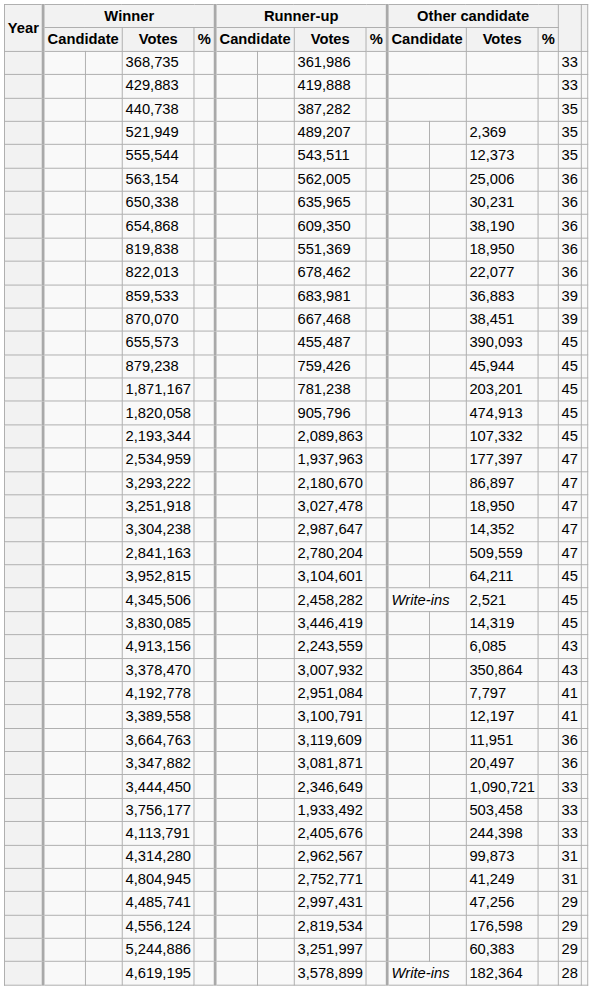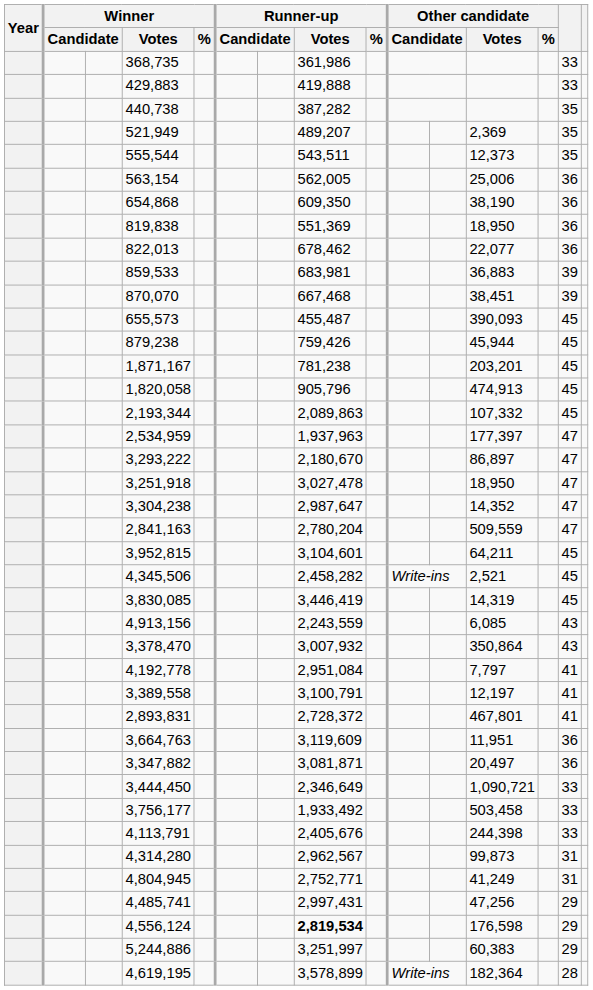- row: (152, 202)
+ row: (158, 716)
(330, 926) normal -> (330, 926) bold
